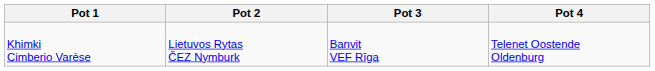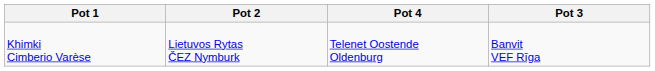columns swapped: (408, 13) <-> (569, 13)
